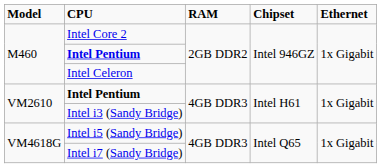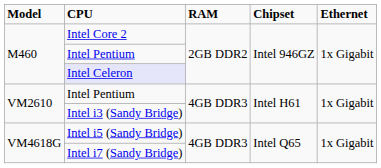(104, 53) bold -> (101, 53) normal
(100, 73) no background -> (100, 73) lavender background
(104, 93) bold -> (101, 93) normal
